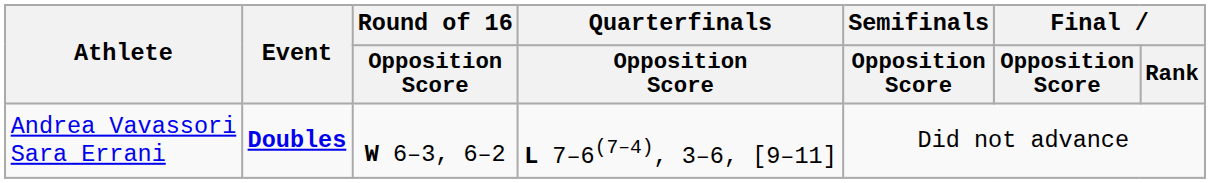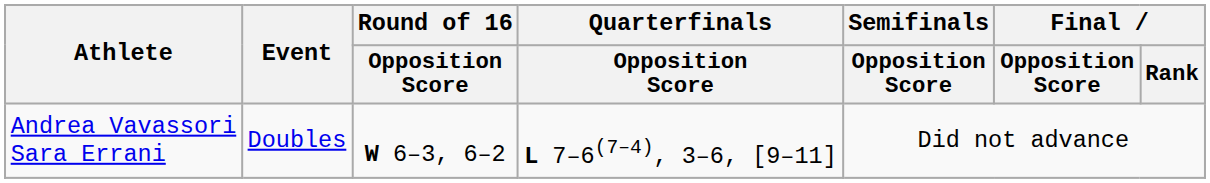(297, 140) bold -> (297, 140) normal
